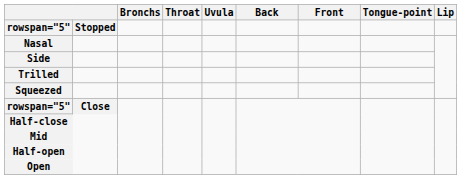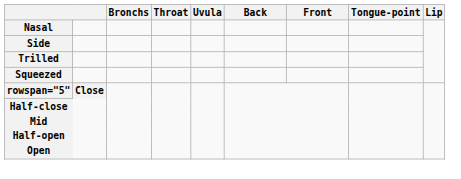- row: (39, 28)
